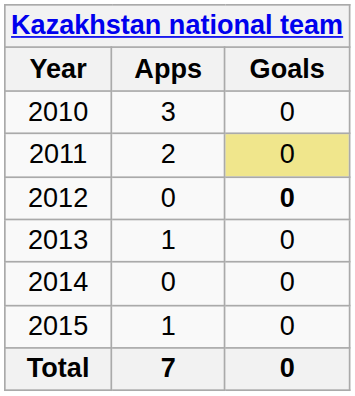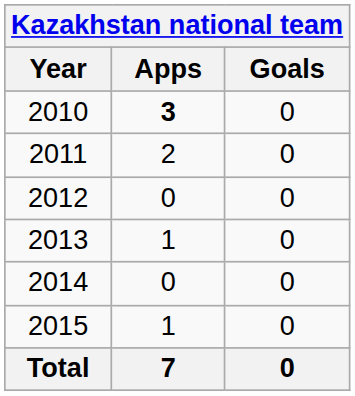(168, 111) normal -> (168, 111) bold
(287, 154) khaki background -> (287, 154) no background
(287, 197) bold -> (287, 197) normal
